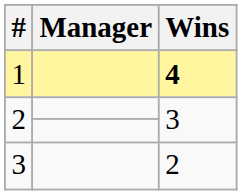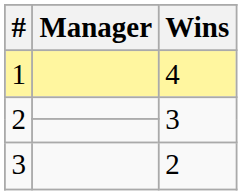(173, 73) bold -> (173, 73) normal
